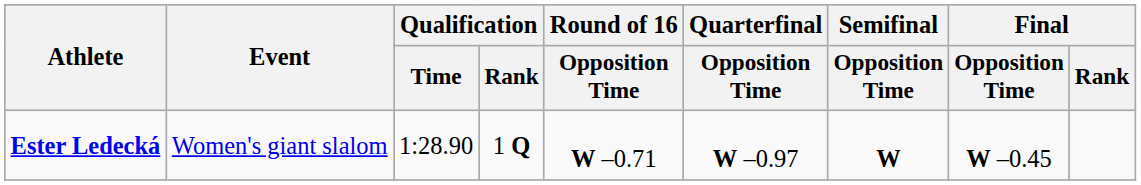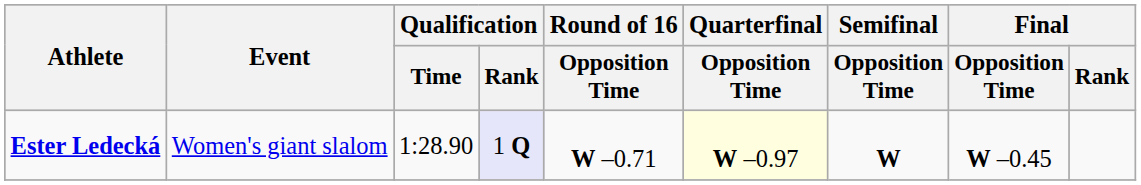(511, 145) no background -> (511, 145) lavender background
(756, 159) no background -> (756, 159) lightyellow background
